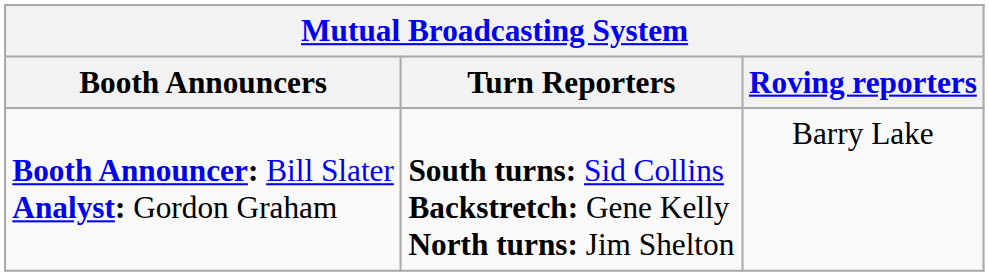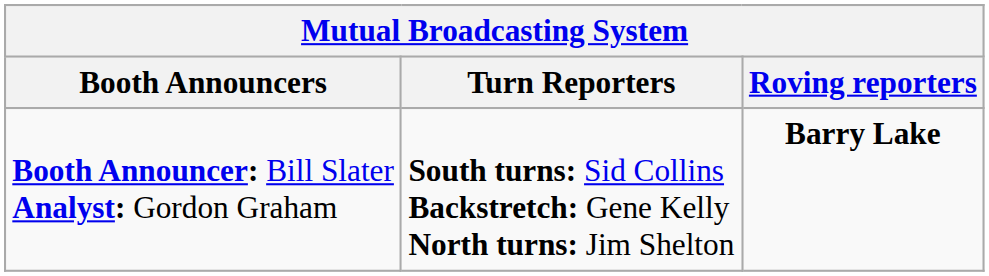(863, 133) normal -> (863, 133) bold
